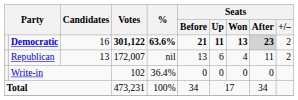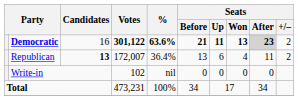(104, 57) normal -> (104, 57) bold
(171, 57) nil -> (163, 57) 36.4%
(163, 73) 36.4% -> (171, 73) nil
